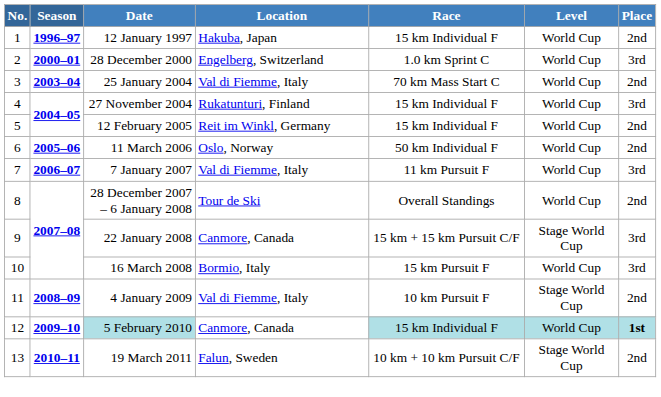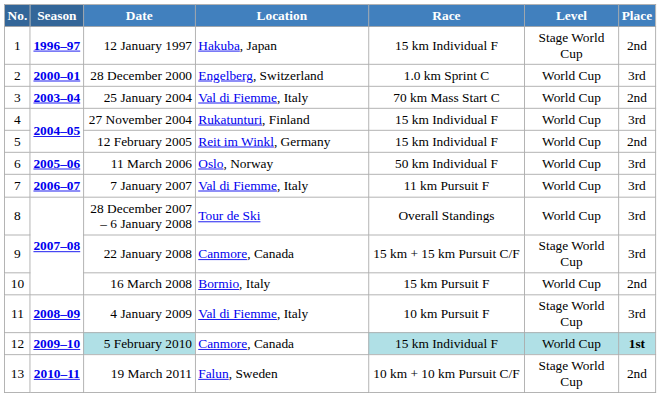(571, 37) World Cup -> (571, 45) Stage World Cup
(637, 148) 2nd -> (637, 163) 3rd
(637, 200) 2nd -> (637, 215) 3rd
(637, 267) 3rd -> (637, 283) 2nd
(637, 297) 2nd -> (637, 313) 3rd
